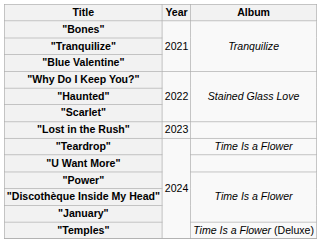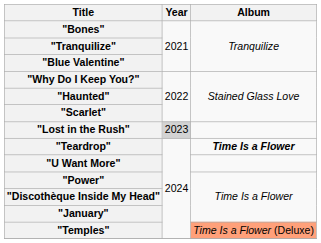(177, 130) no background -> (177, 130) lightgrey background
(254, 146) normal -> (254, 146) bold
(254, 230) no background -> (254, 230) lightsalmon background
